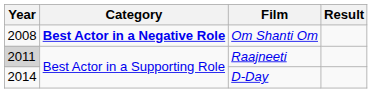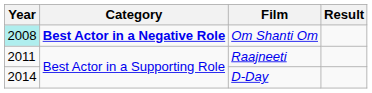(22, 35) no background -> (22, 35) paleturquoise background
(22, 56) lightgrey background -> (22, 56) no background
